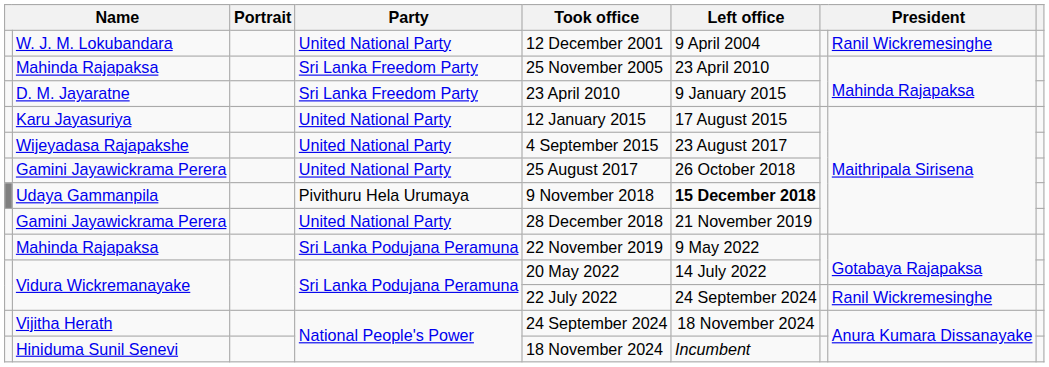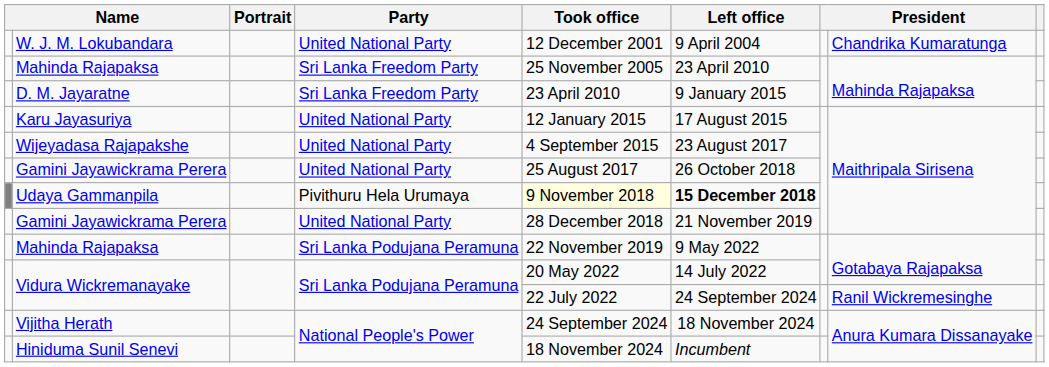(912, 43) Ranil Wickremesinghe -> (919, 43) Chandrika Kumaratunga
(590, 196) no background -> (590, 196) lightyellow background
